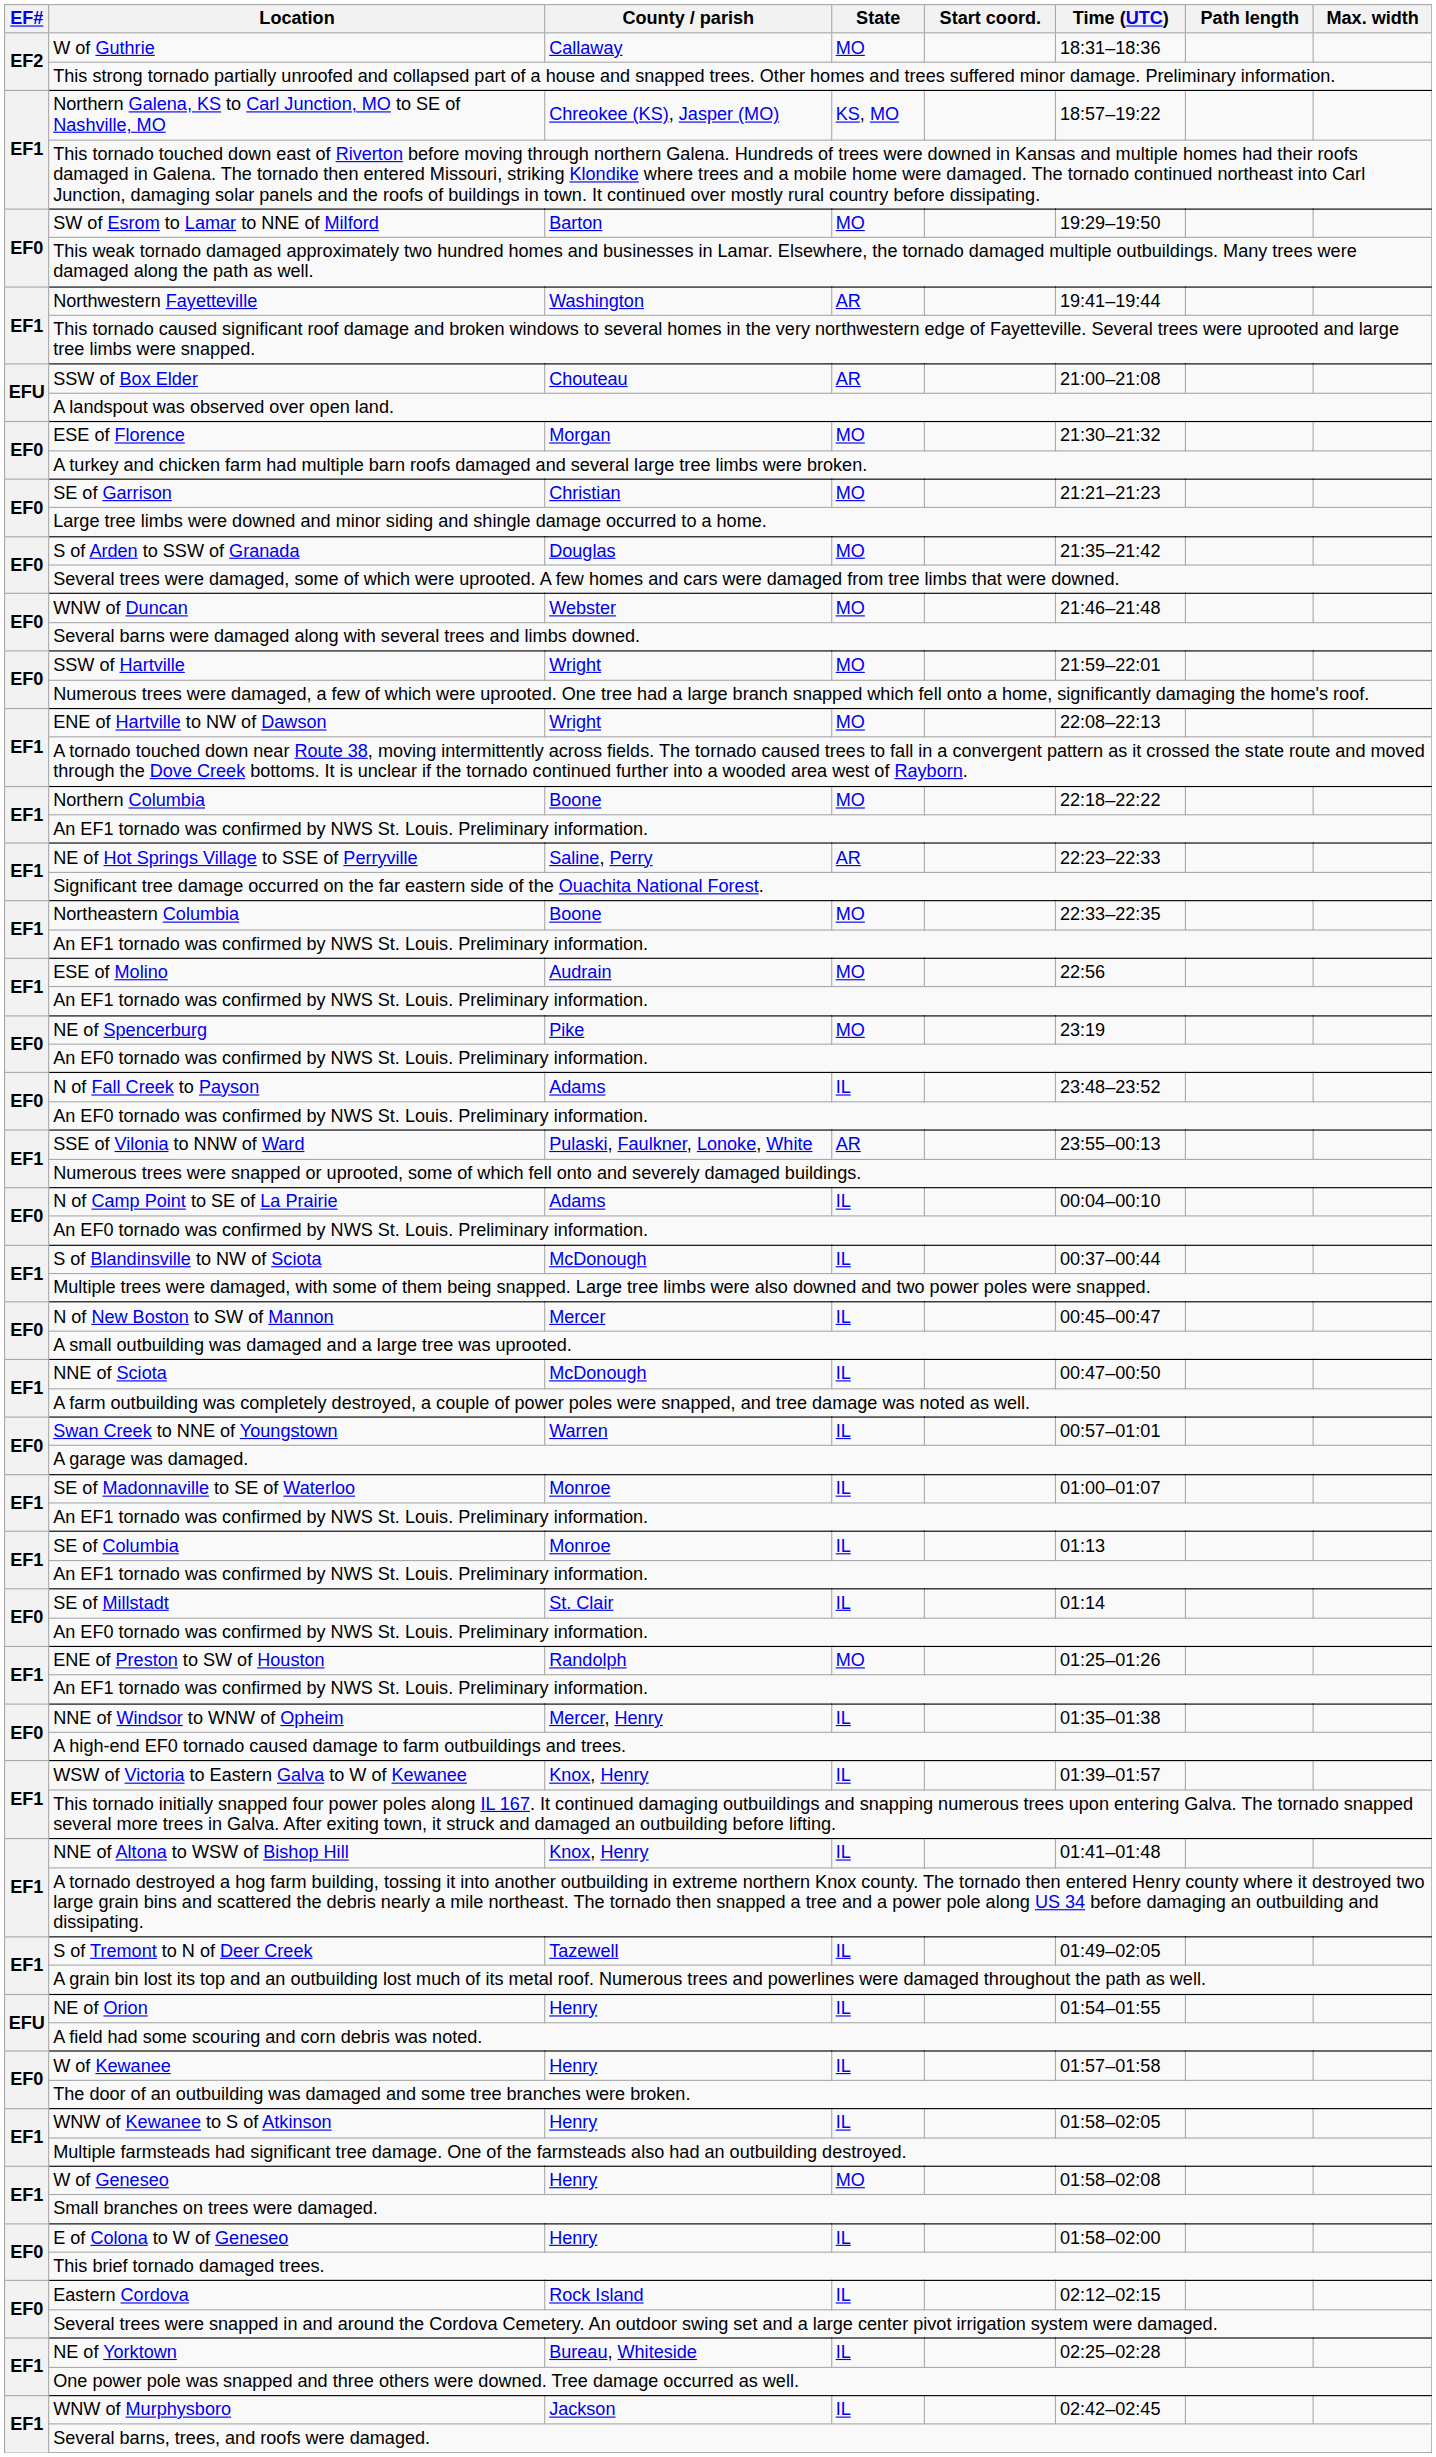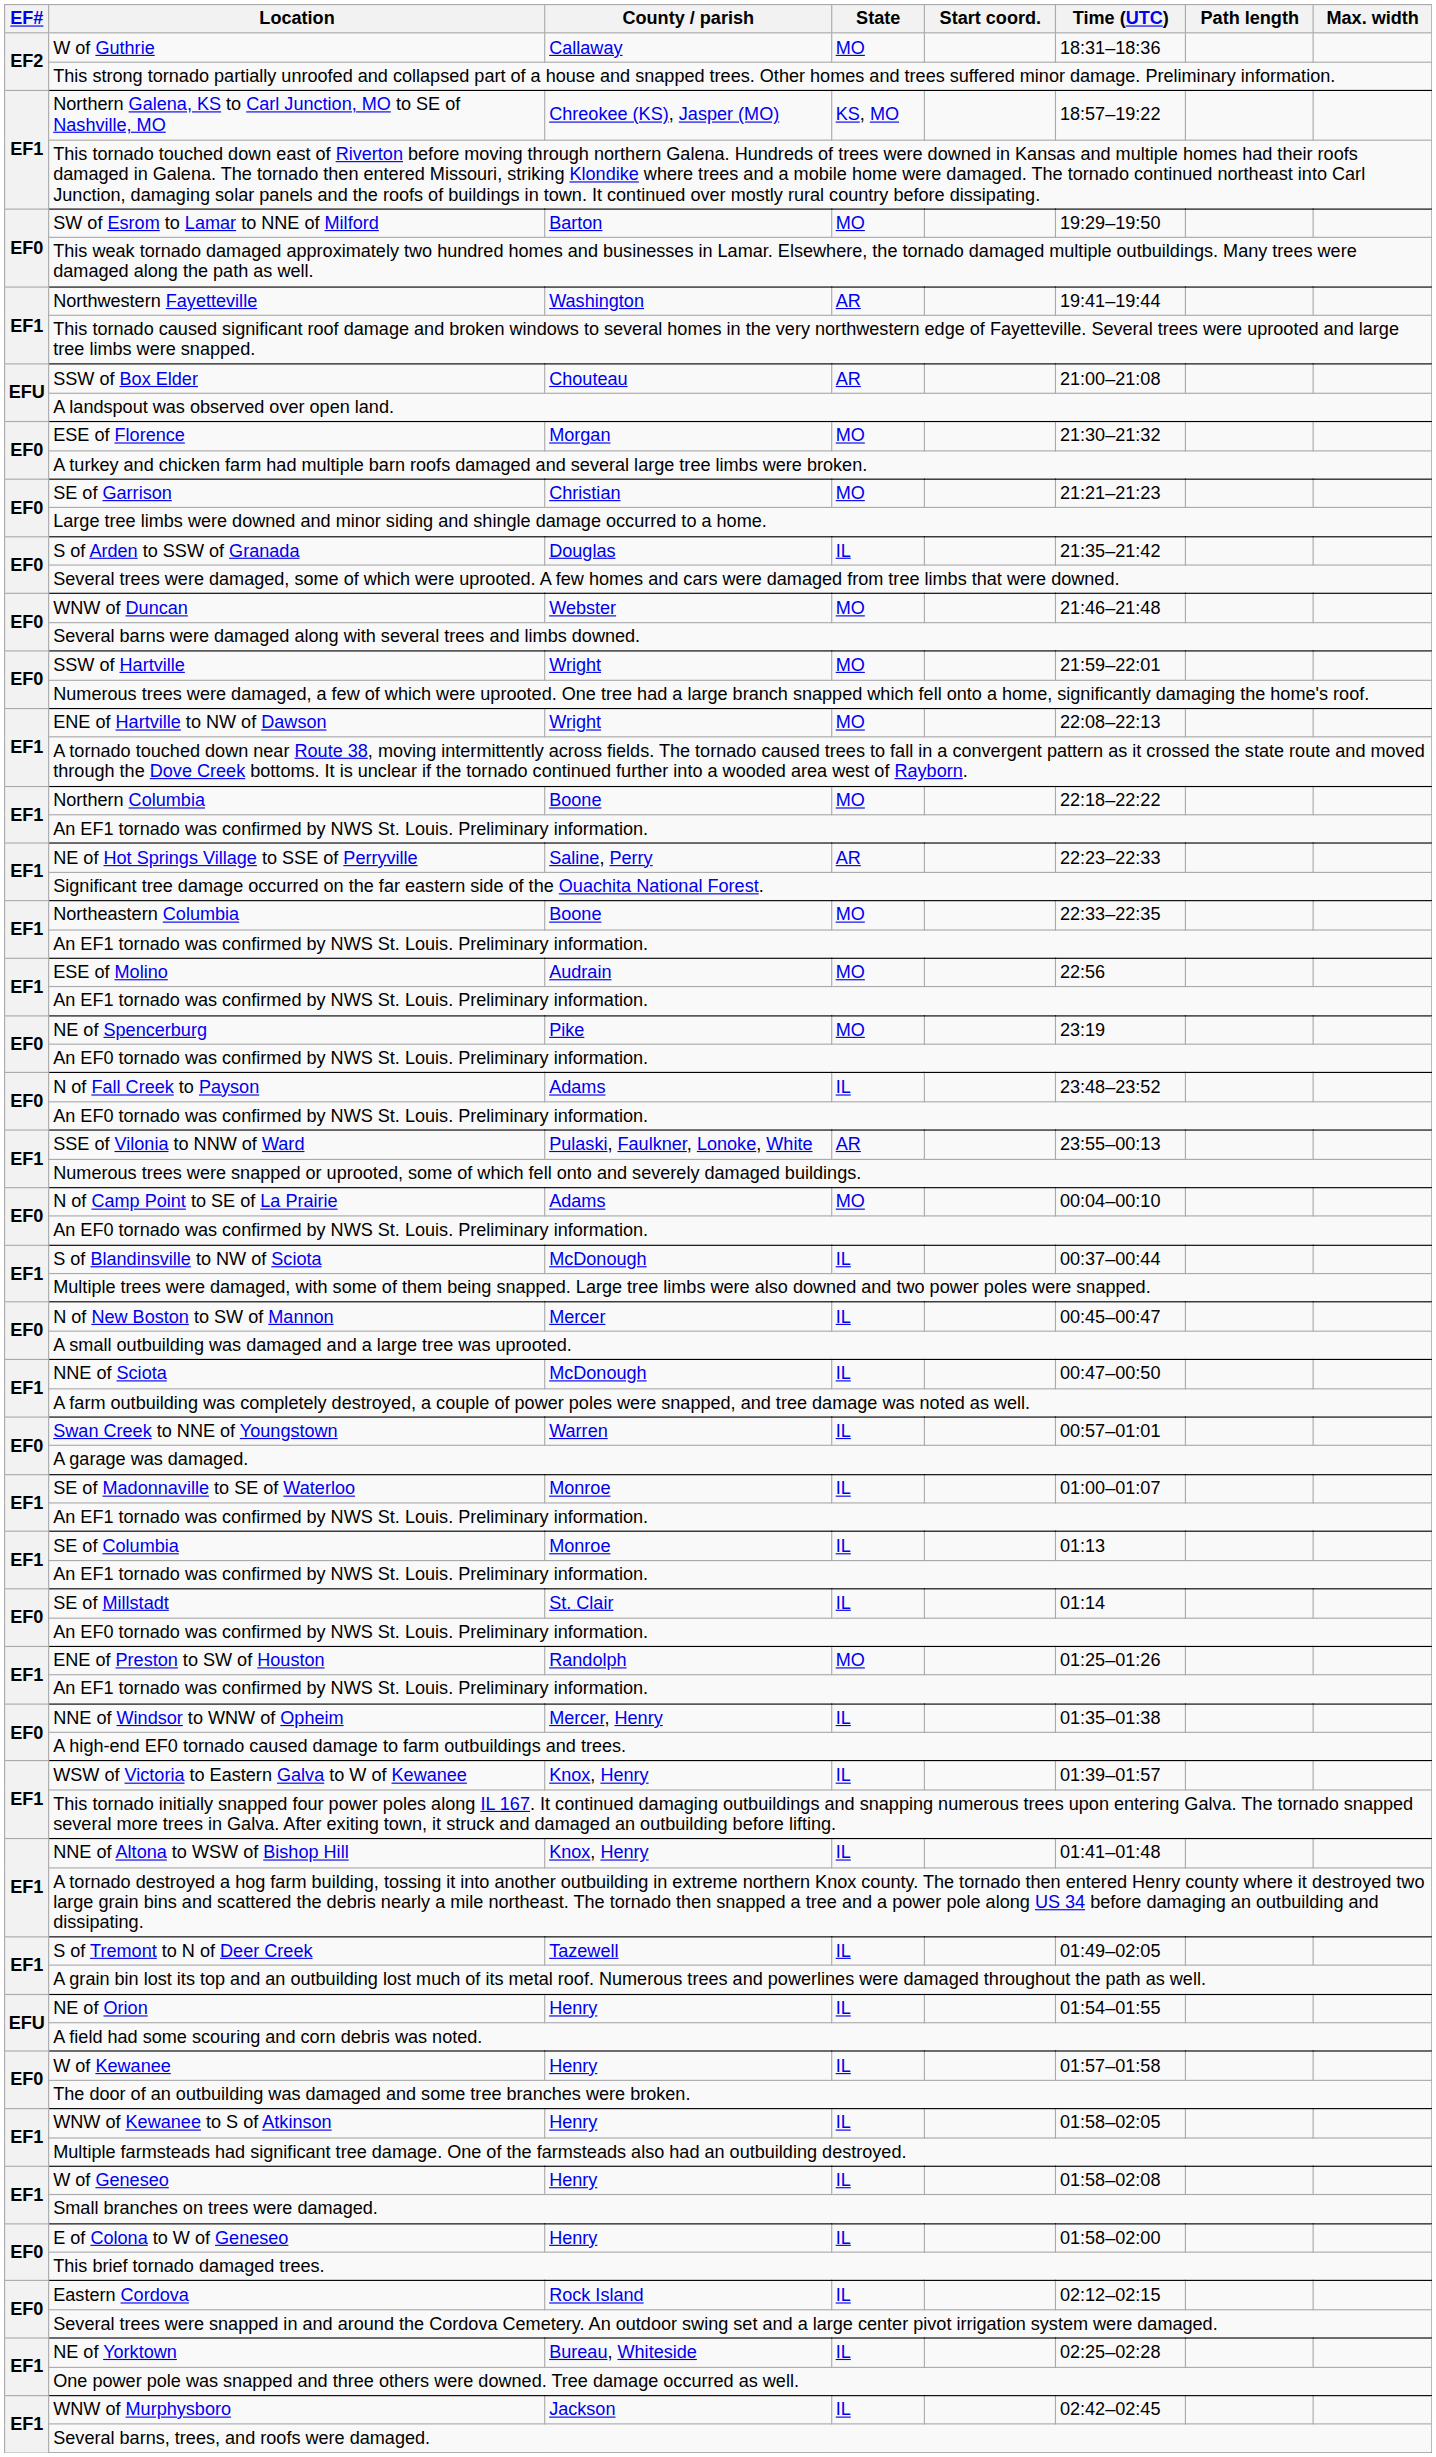(850, 550) MO -> (843, 550) IL
(843, 1201) IL -> (850, 1201) MO
(850, 2180) MO -> (843, 2180) IL
